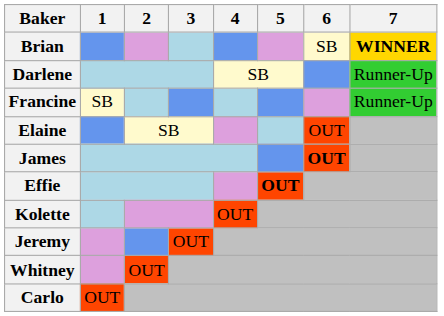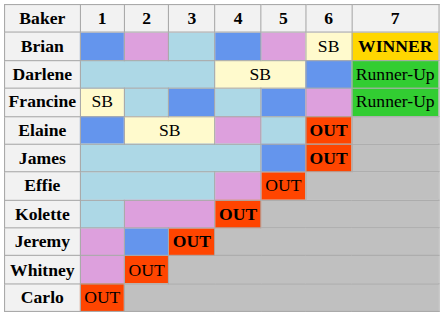(327, 130) normal -> (329, 130) bold
(280, 185) bold -> (283, 185) normal
(235, 213) normal -> (238, 213) bold
(191, 241) normal -> (192, 241) bold
